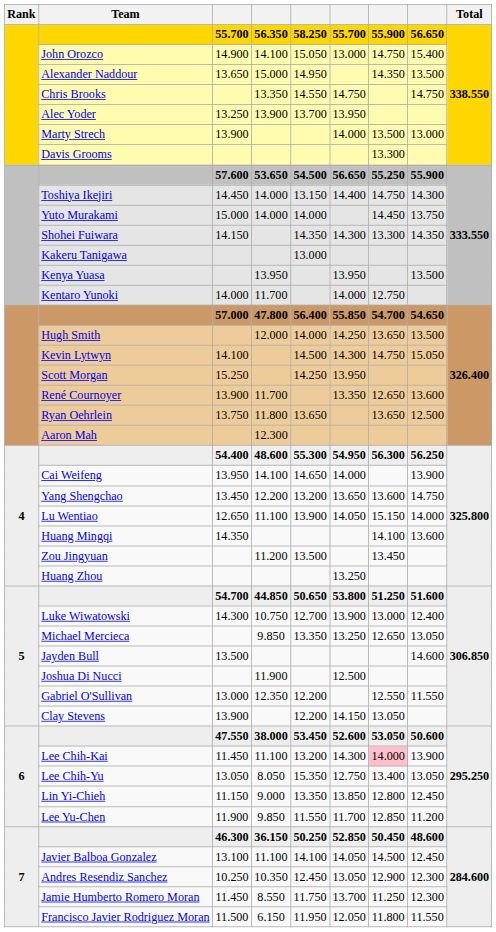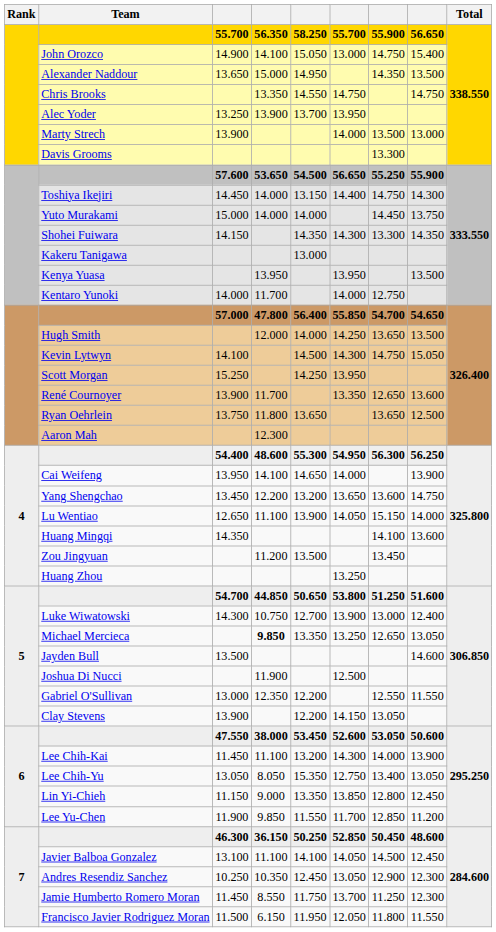(271, 636) normal -> (271, 636) bold
(388, 756) pink background -> (388, 756) no background
